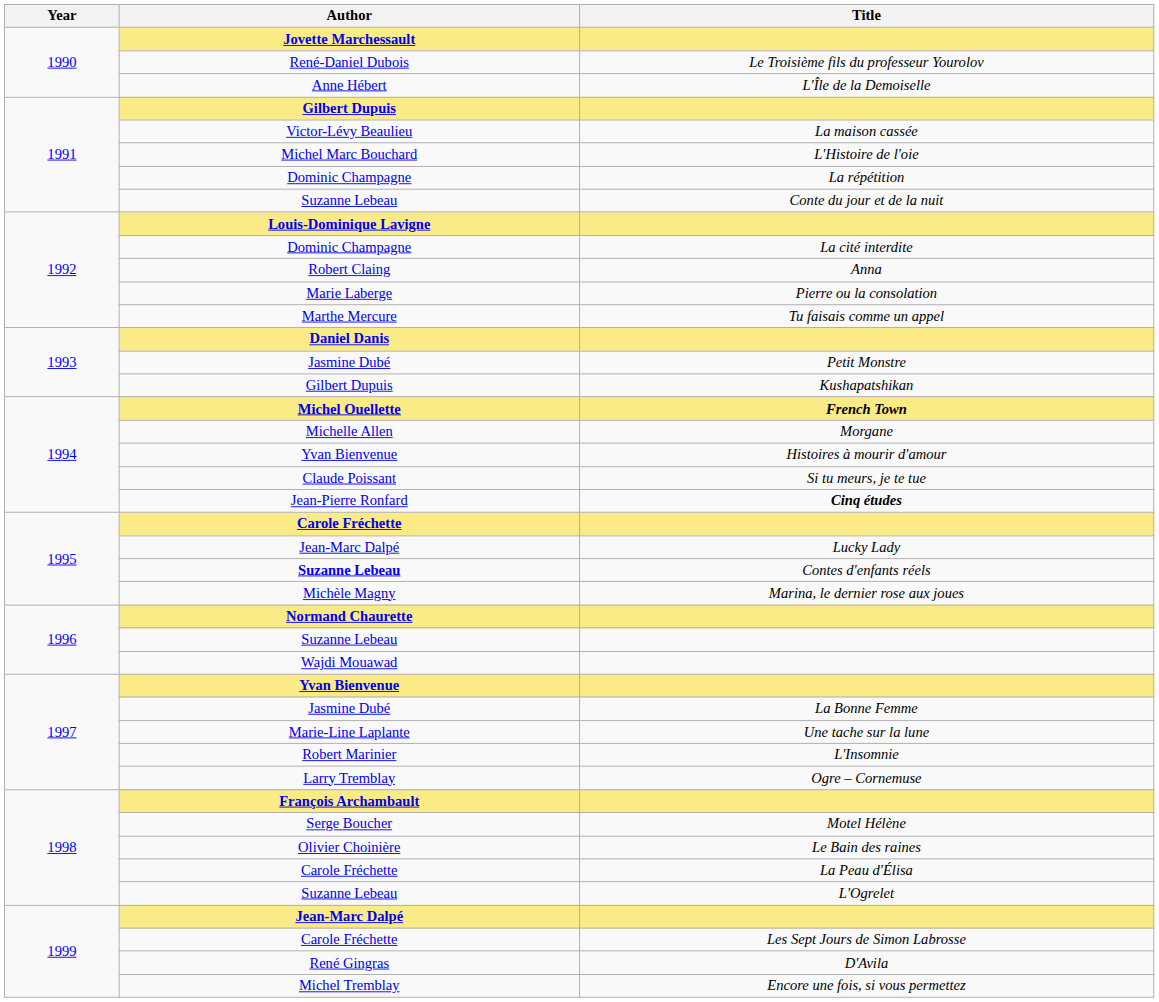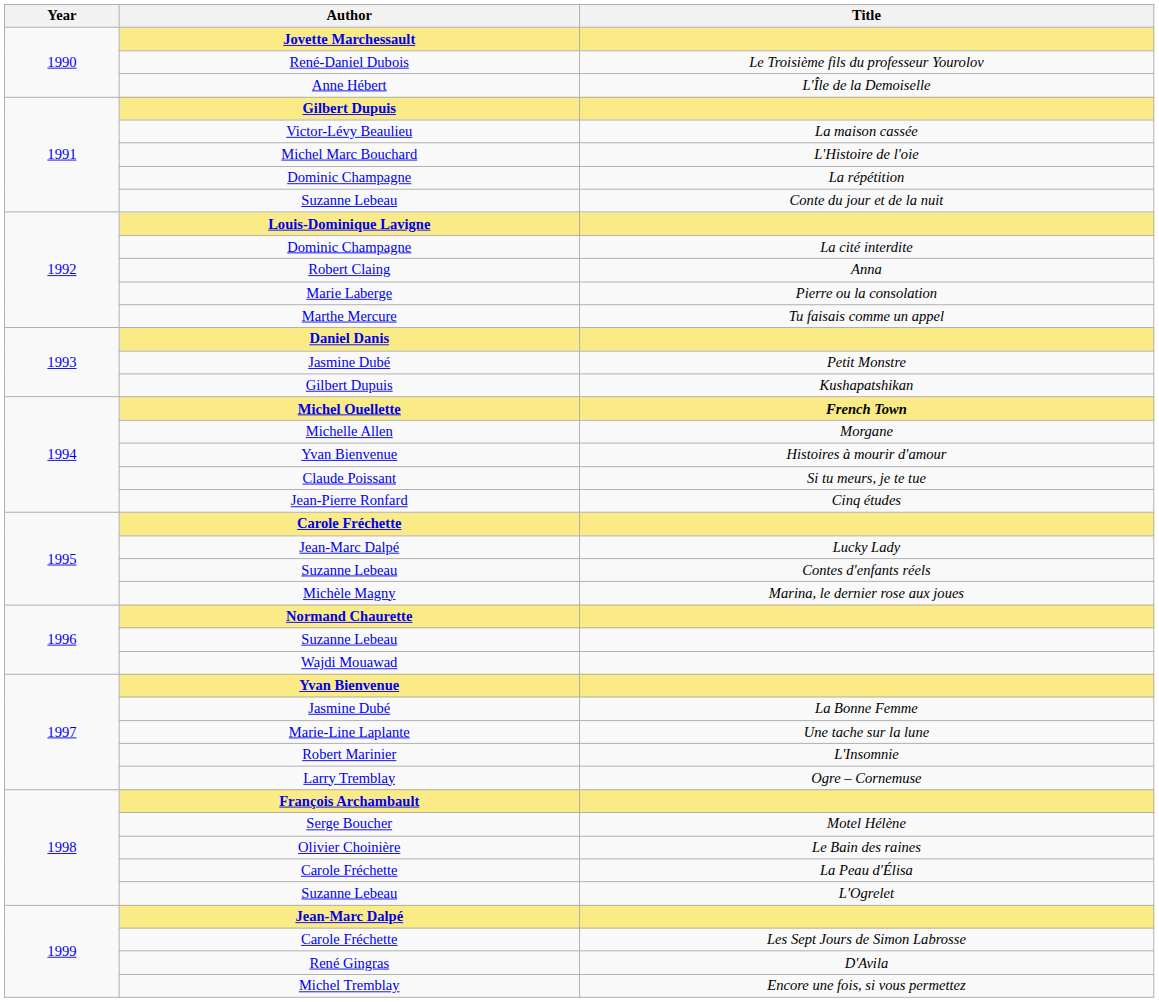(866, 500) bold -> (866, 500) normal
(349, 570) bold -> (349, 570) normal
